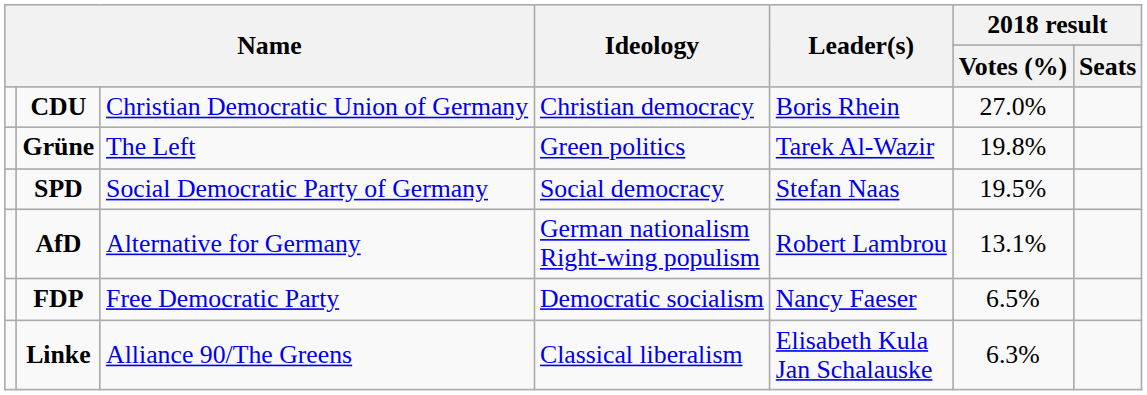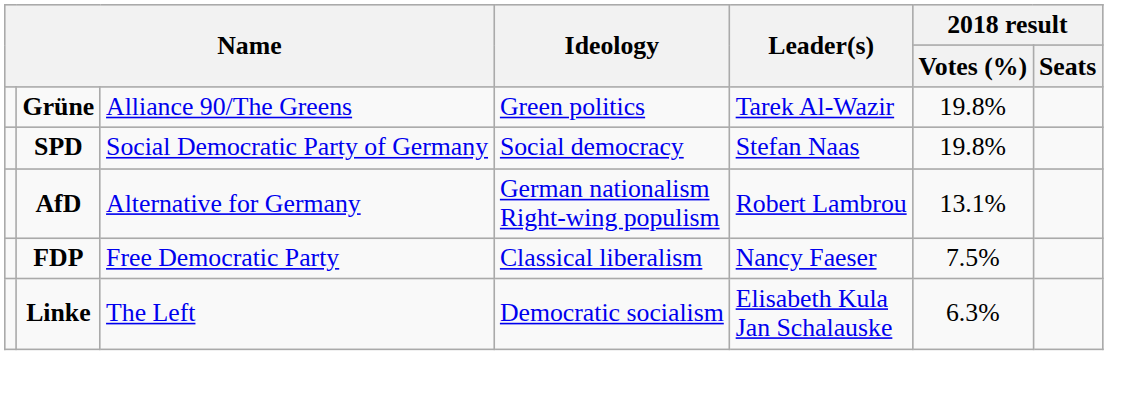- row: (58, 106)
(151, 147) The Left -> (229, 106) Alliance 90/The Greens
(1013, 188) 19.5% -> (973, 147) 19.8%
(652, 299) Democratic socialism -> (601, 258) Classical liberalism
(1013, 299) 6.5% -> (973, 258) 7.5%
(229, 354) Alliance 90/The Greens -> (151, 313) The Left
(641, 354) Classical liberalism -> (612, 313) Democratic socialism
